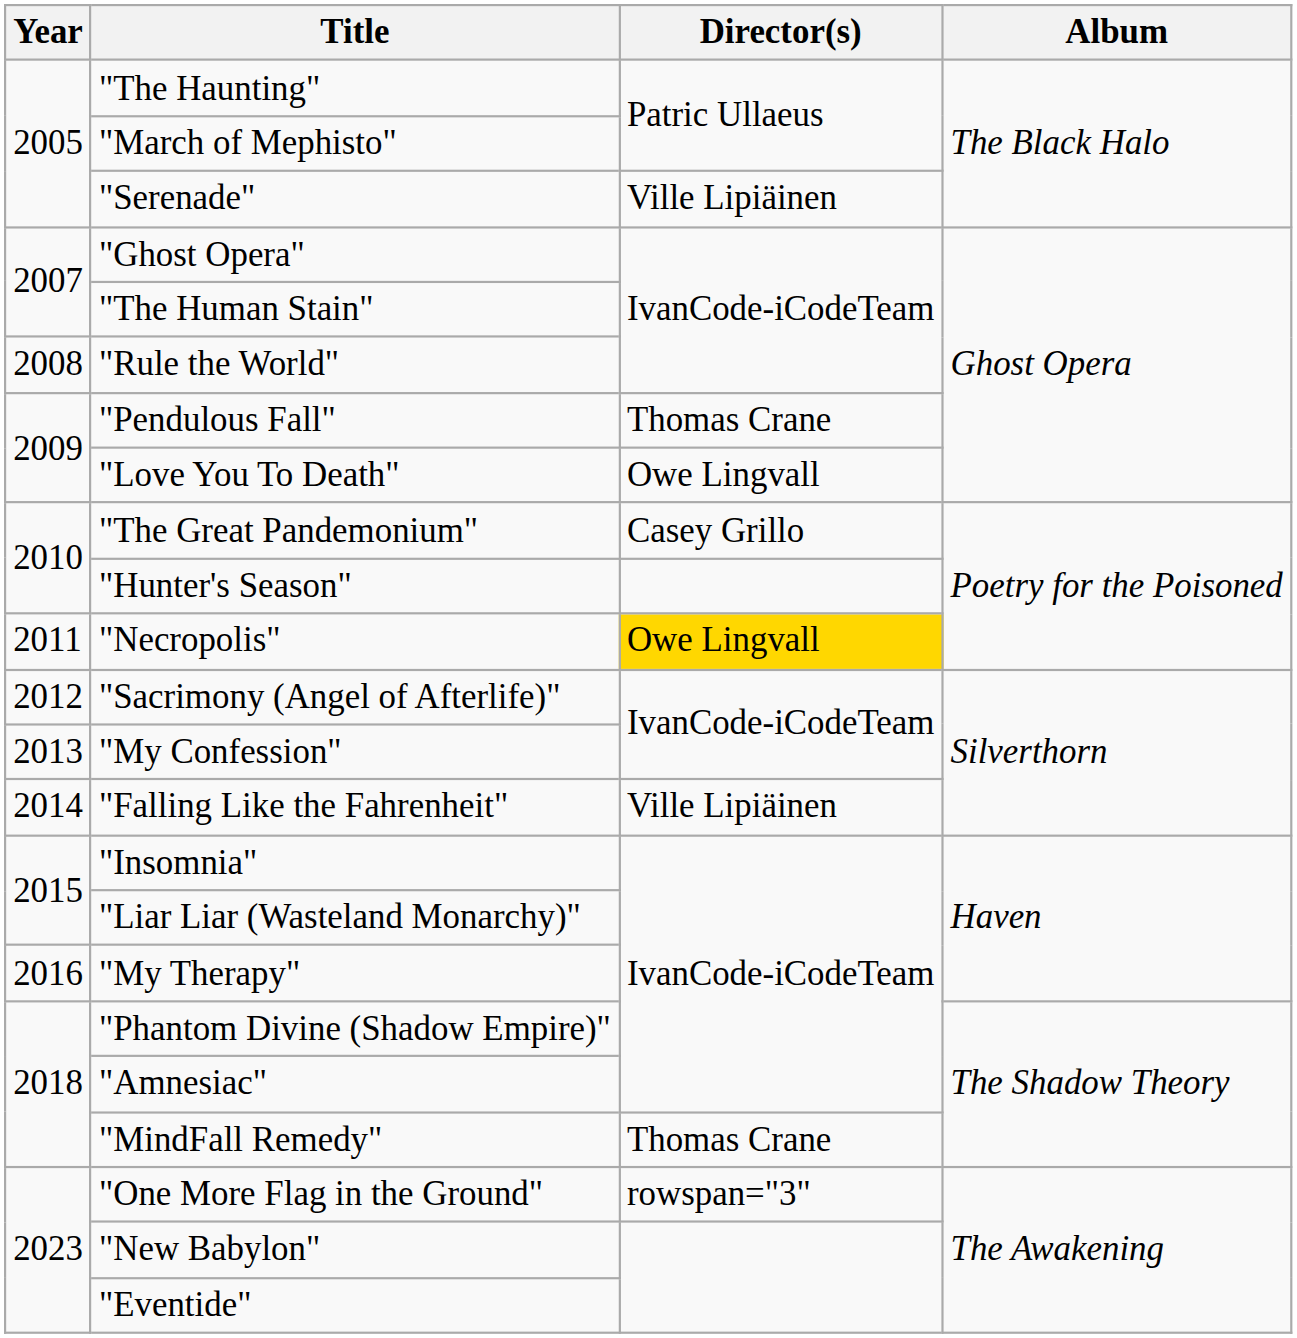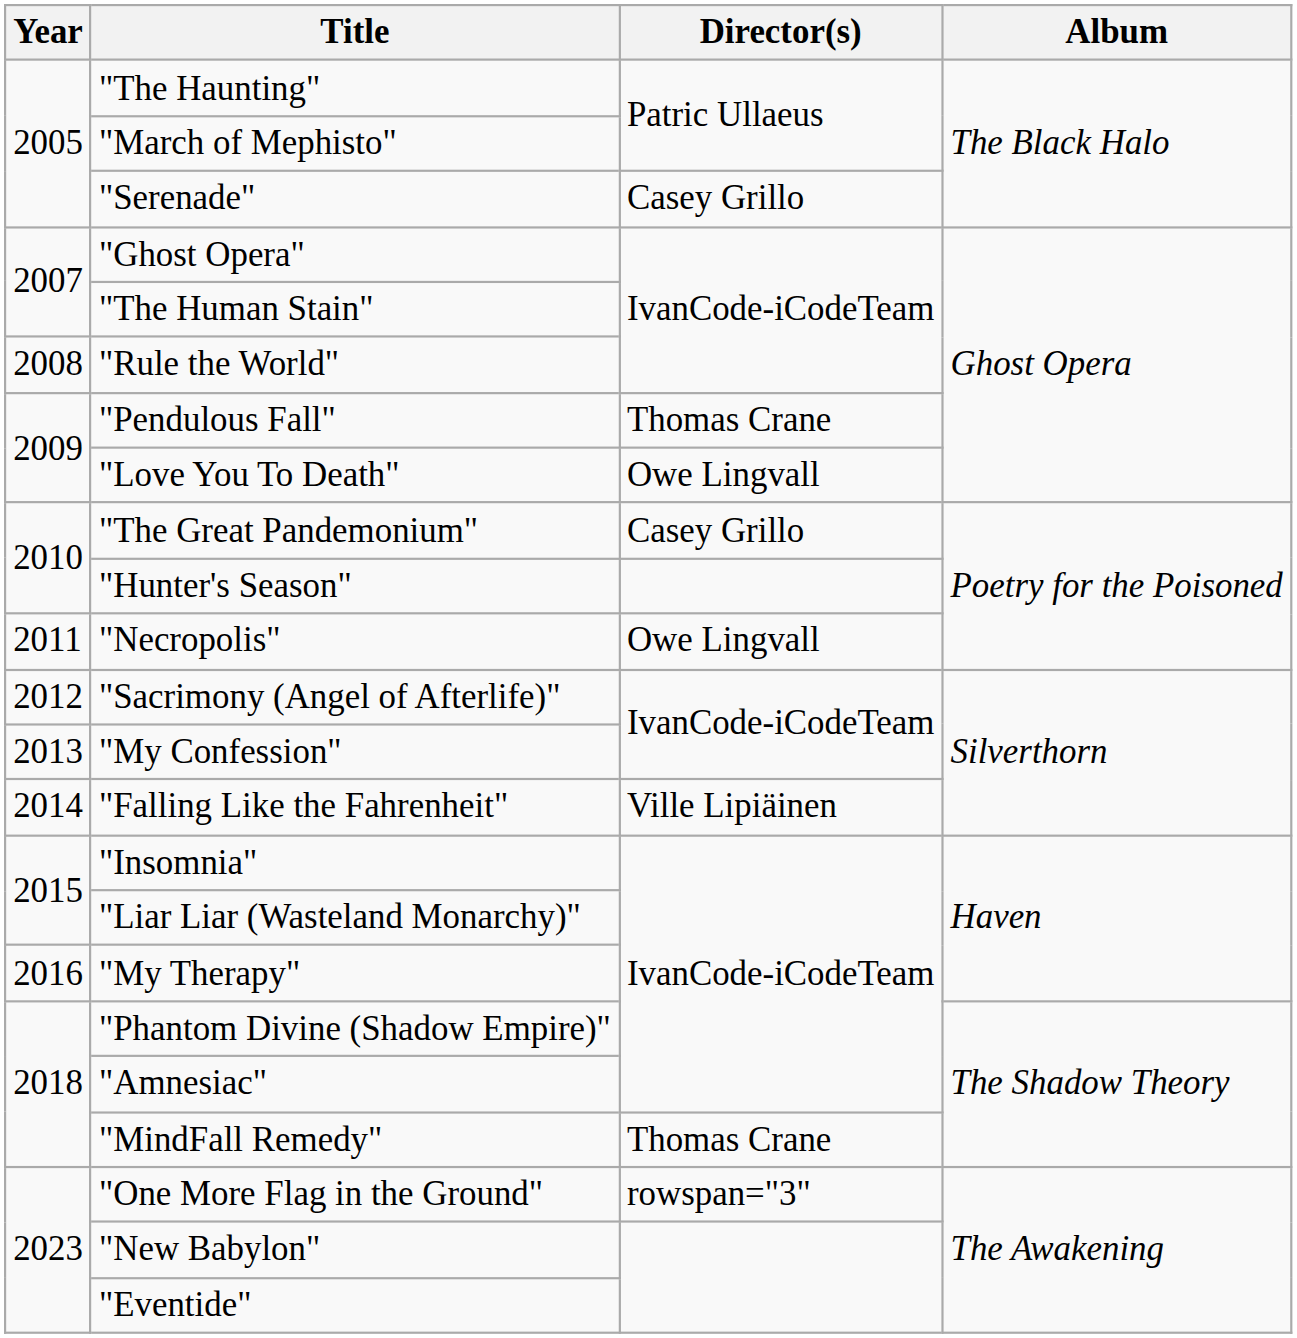(732, 198) Ville Lipiäinen -> (716, 198) Casey Grillo
(723, 640) gold background -> (723, 640) no background
